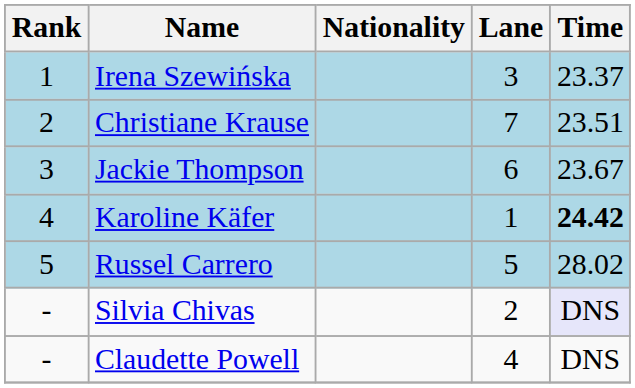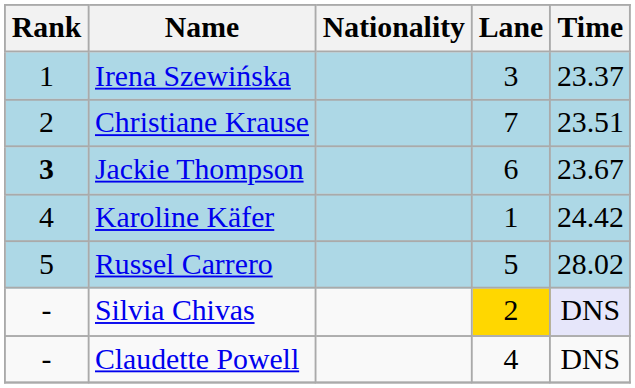(47, 169) normal -> (47, 169) bold
(590, 216) bold -> (590, 216) normal
(511, 311) no background -> (511, 311) gold background
